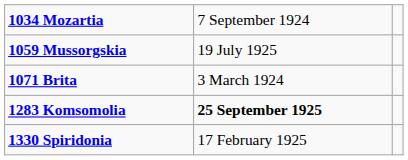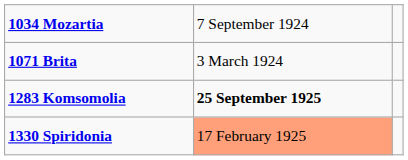- row: (67, 49)
(252, 139) no background -> (251, 136) lightsalmon background
